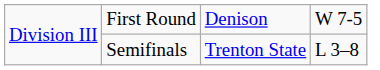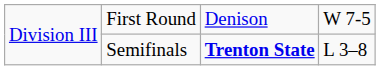(255, 49) normal -> (260, 49) bold
